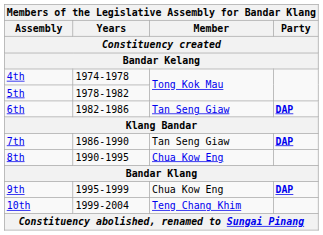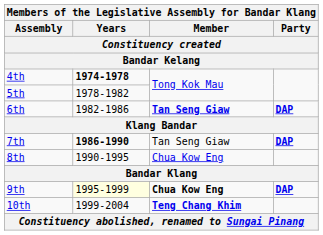(102, 77) normal -> (102, 77) bold
(191, 109) normal -> (191, 109) bold
(102, 141) normal -> (102, 141) bold
(102, 190) no background -> (102, 190) lightyellow background
(188, 190) normal -> (188, 190) bold
(197, 206) normal -> (197, 206) bold
